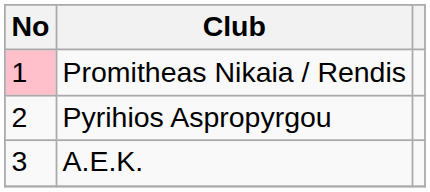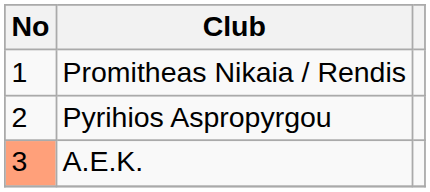(19, 72) pink background -> (19, 72) no background
(19, 162) no background -> (19, 162) lightsalmon background
